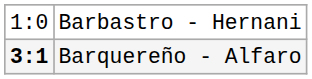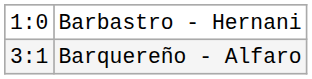(29, 57) bold -> (29, 57) normal
